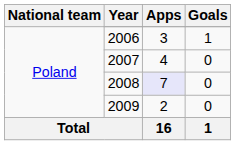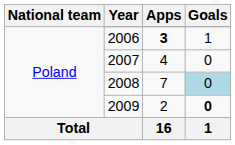(164, 38) normal -> (164, 38) bold
(164, 83) lavender background -> (164, 83) no background
(208, 83) no background -> (208, 83) lightblue background
(208, 106) normal -> (208, 106) bold
